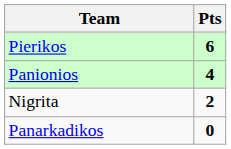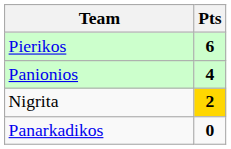(210, 102) no background -> (210, 102) gold background
